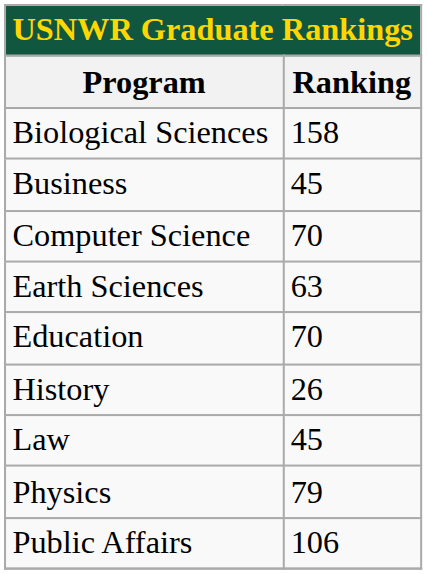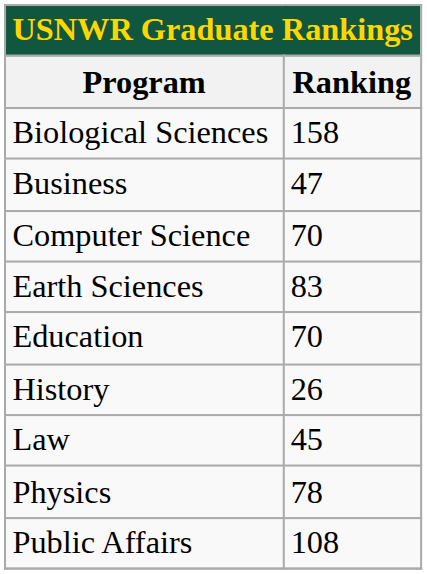(307, 183) 45 -> (307, 183) 47
(307, 286) 63 -> (307, 286) 83
(307, 491) 79 -> (307, 491) 78
(315, 542) 106 -> (315, 542) 108
